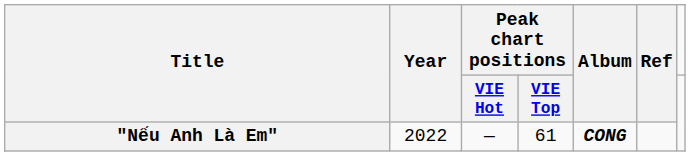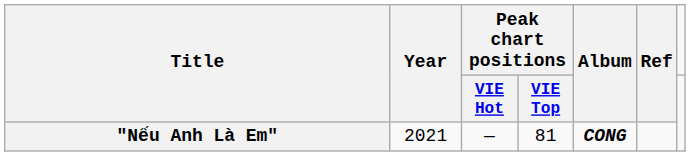(426, 136) 2022 -> (426, 136) 2021
(546, 136) 61 -> (546, 136) 81
